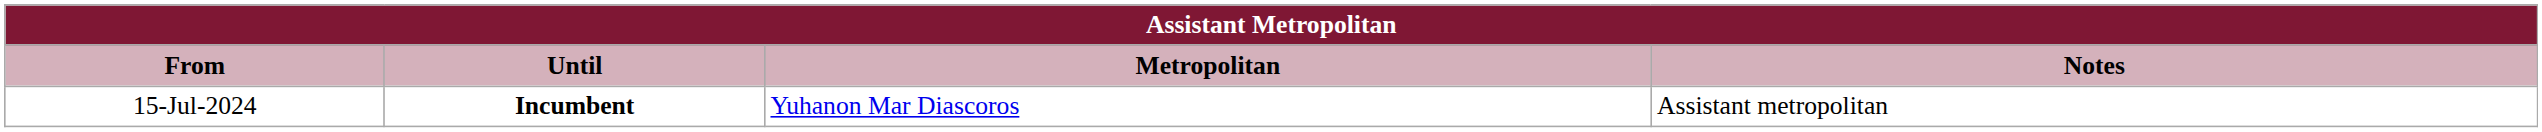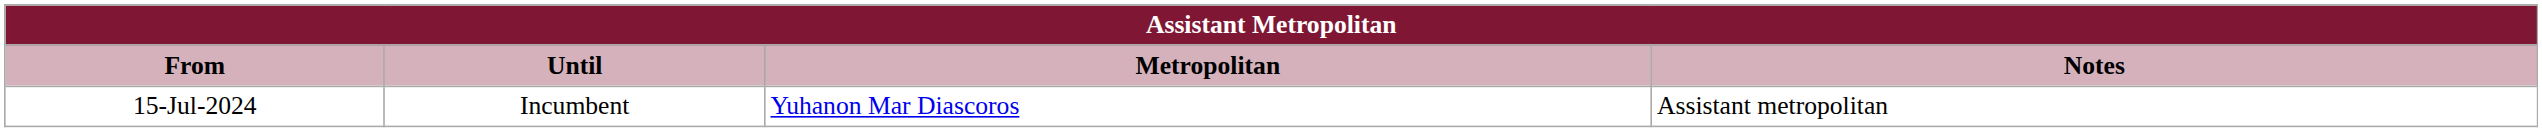(575, 106) bold -> (575, 106) normal
